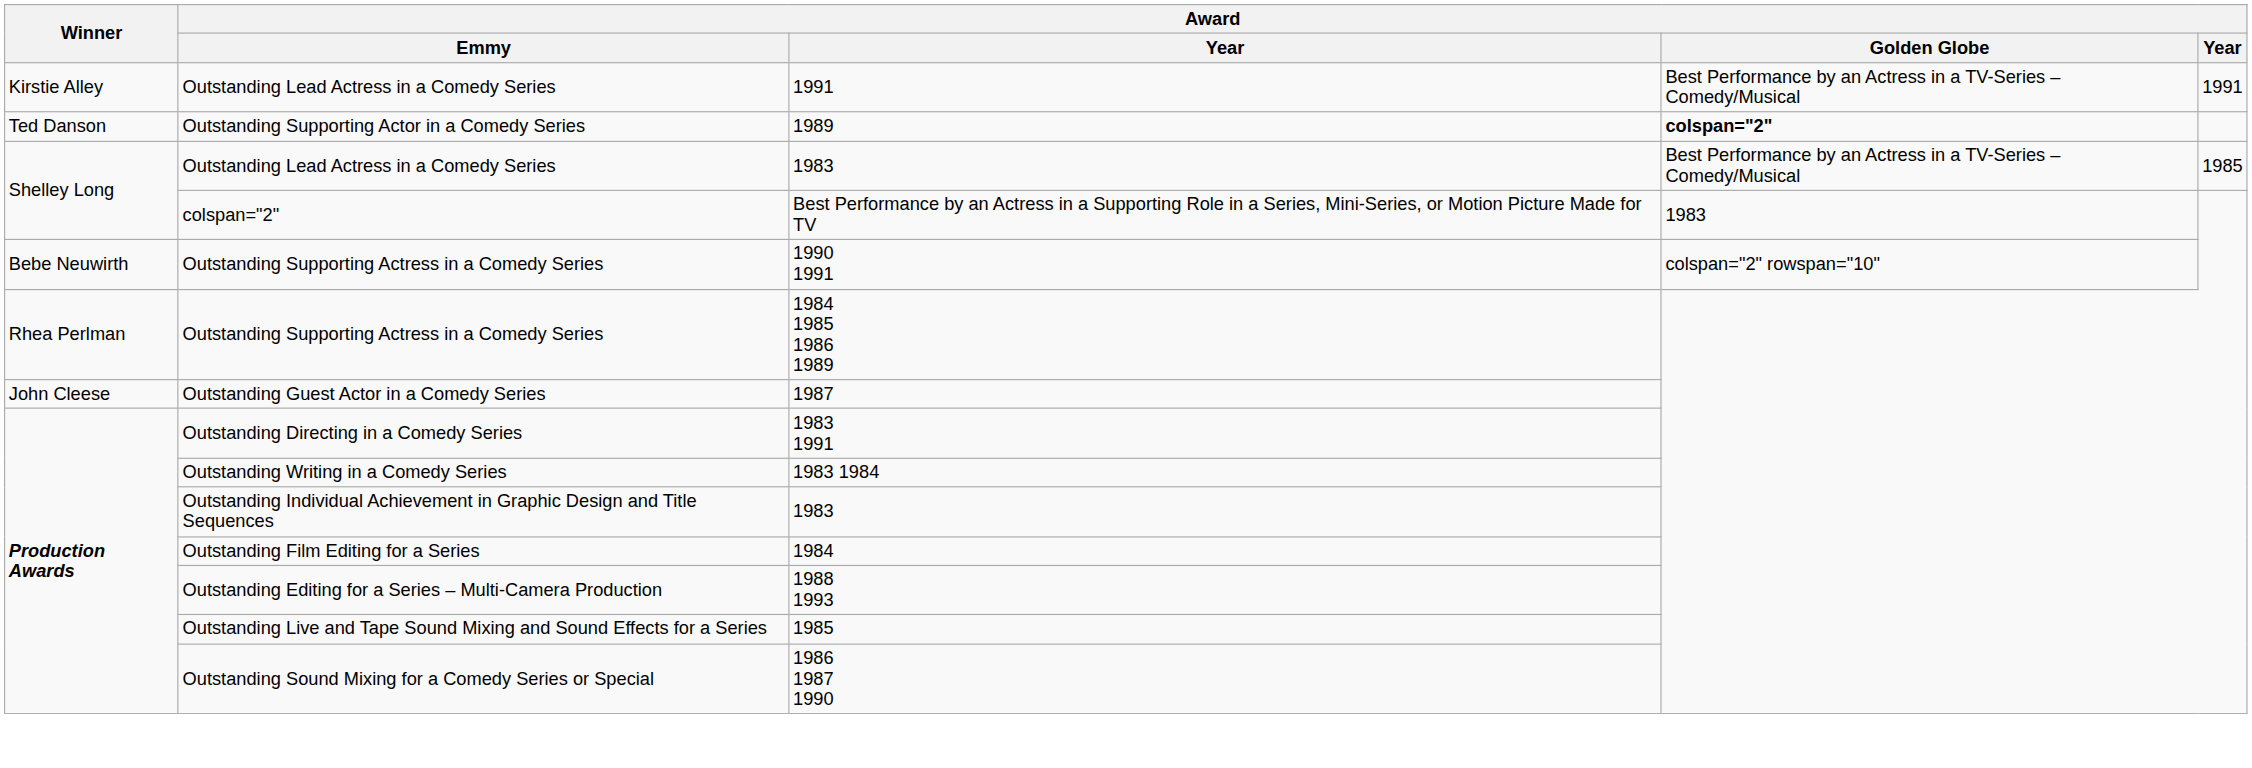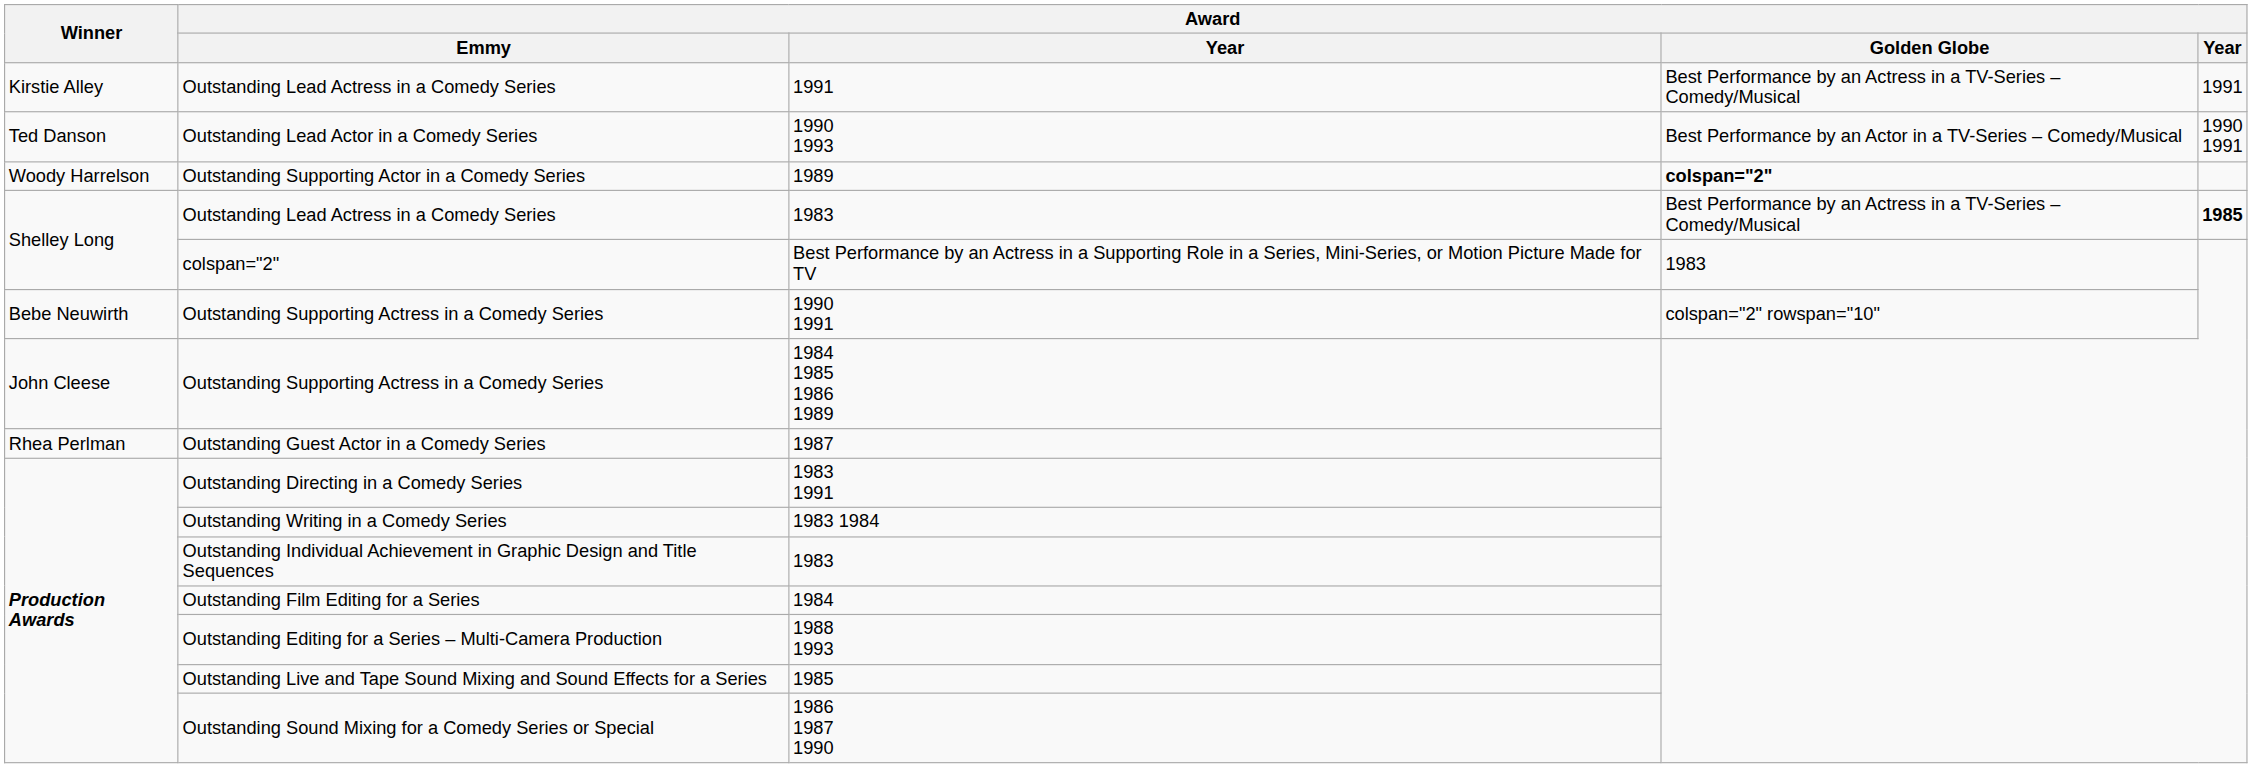+ row: (360, 136)
(57, 126) Ted Danson -> (79, 175) Woody Harrelson
(2222, 165) normal -> (2222, 214) bold
(67, 334) Rhea Perlman -> (59, 383) John Cleese
(59, 394) John Cleese -> (67, 443) Rhea Perlman
